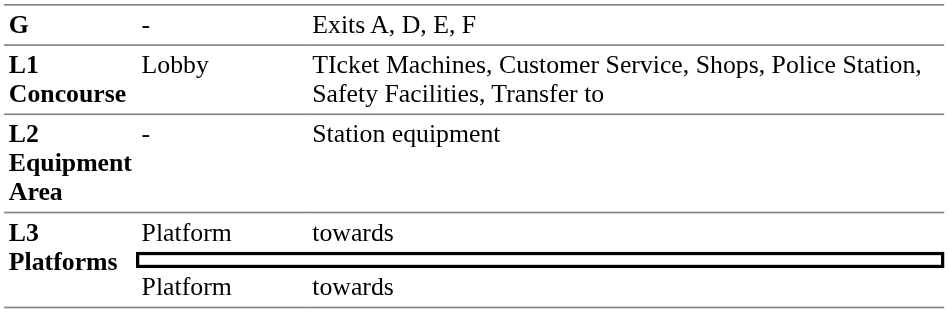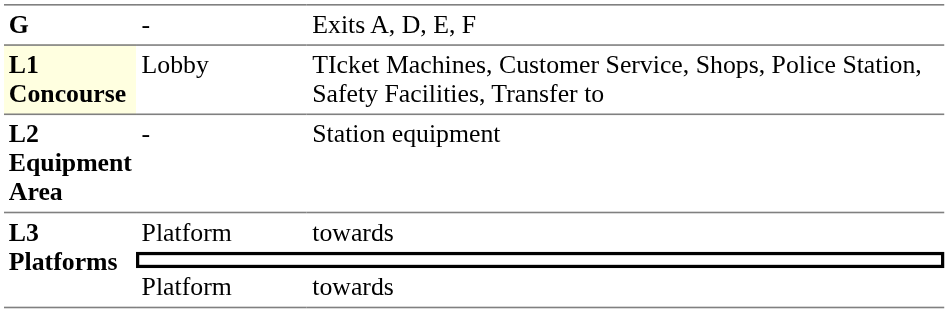(68, 79) no background -> (68, 79) lightyellow background
